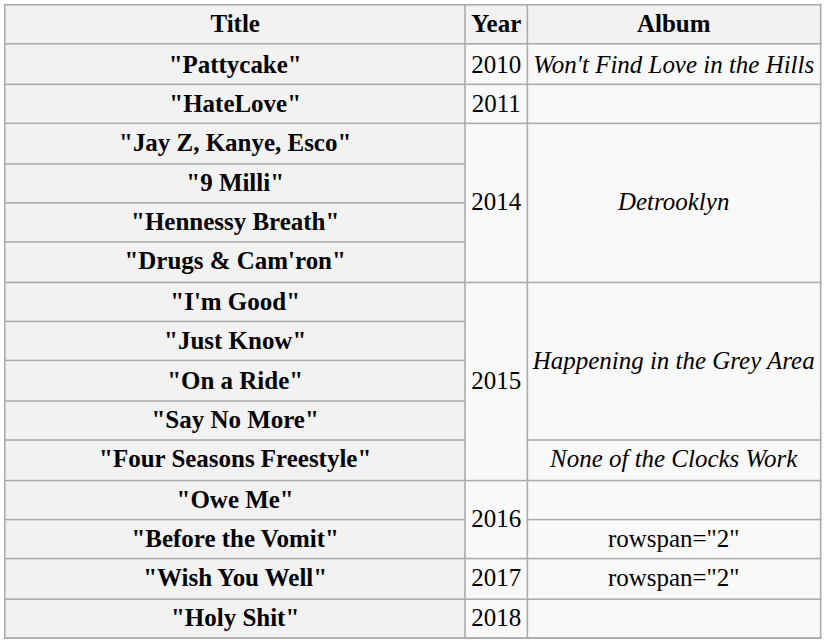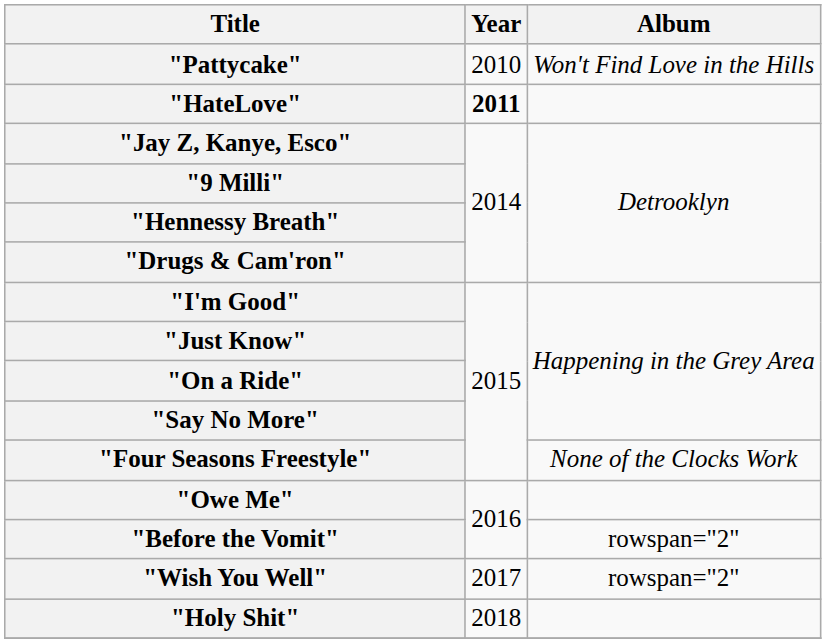(496, 103) normal -> (496, 103) bold
